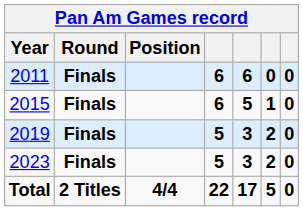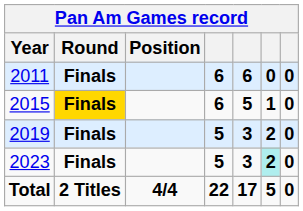(90, 104) no background -> (90, 104) gold background
(271, 162) no background -> (271, 162) paleturquoise background
